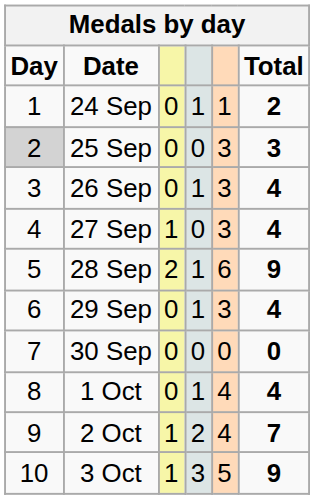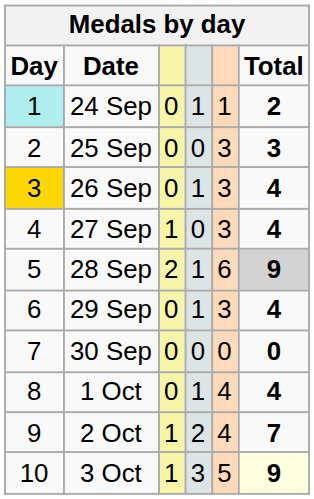(34, 107) no background -> (34, 107) paleturquoise background
(34, 147) lightgrey background -> (34, 147) no background
(34, 188) no background -> (34, 188) gold background
(274, 270) no background -> (274, 270) lightgrey background
(274, 473) no background -> (274, 473) lightyellow background
